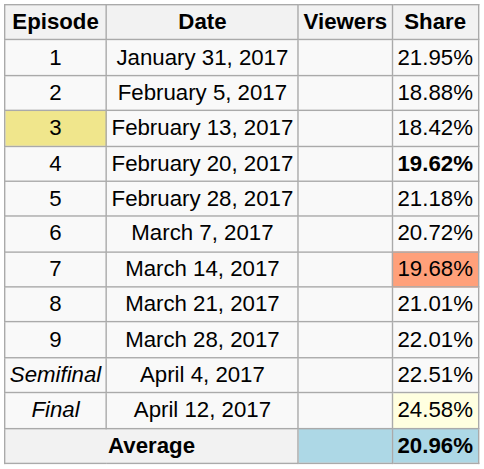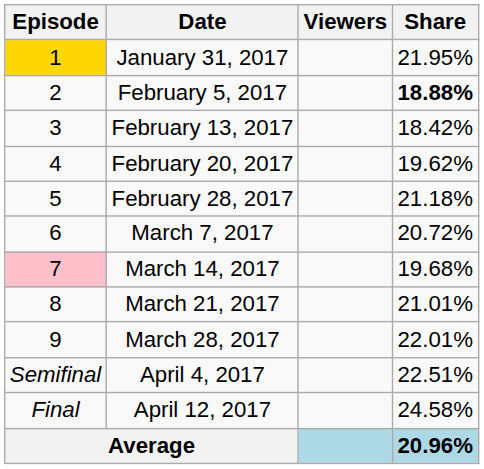(56, 57) no background -> (56, 57) gold background
(435, 92) normal -> (435, 92) bold
(56, 127) khaki background -> (56, 127) no background
(435, 163) bold -> (435, 163) normal
(56, 269) no background -> (56, 269) pink background
(435, 269) lightsalmon background -> (435, 269) no background
(435, 410) lightyellow background -> (435, 410) no background
